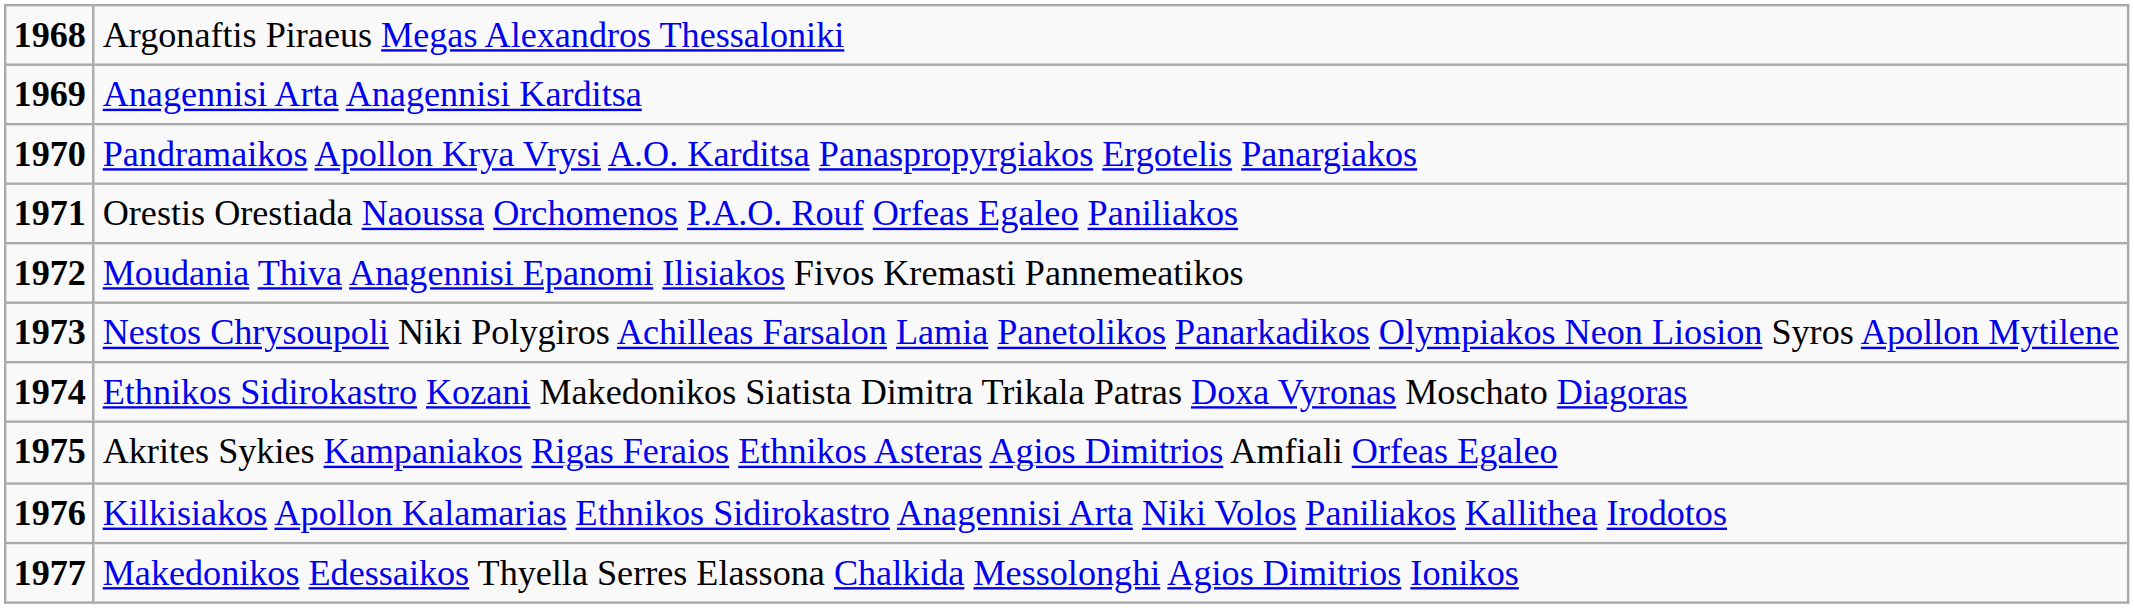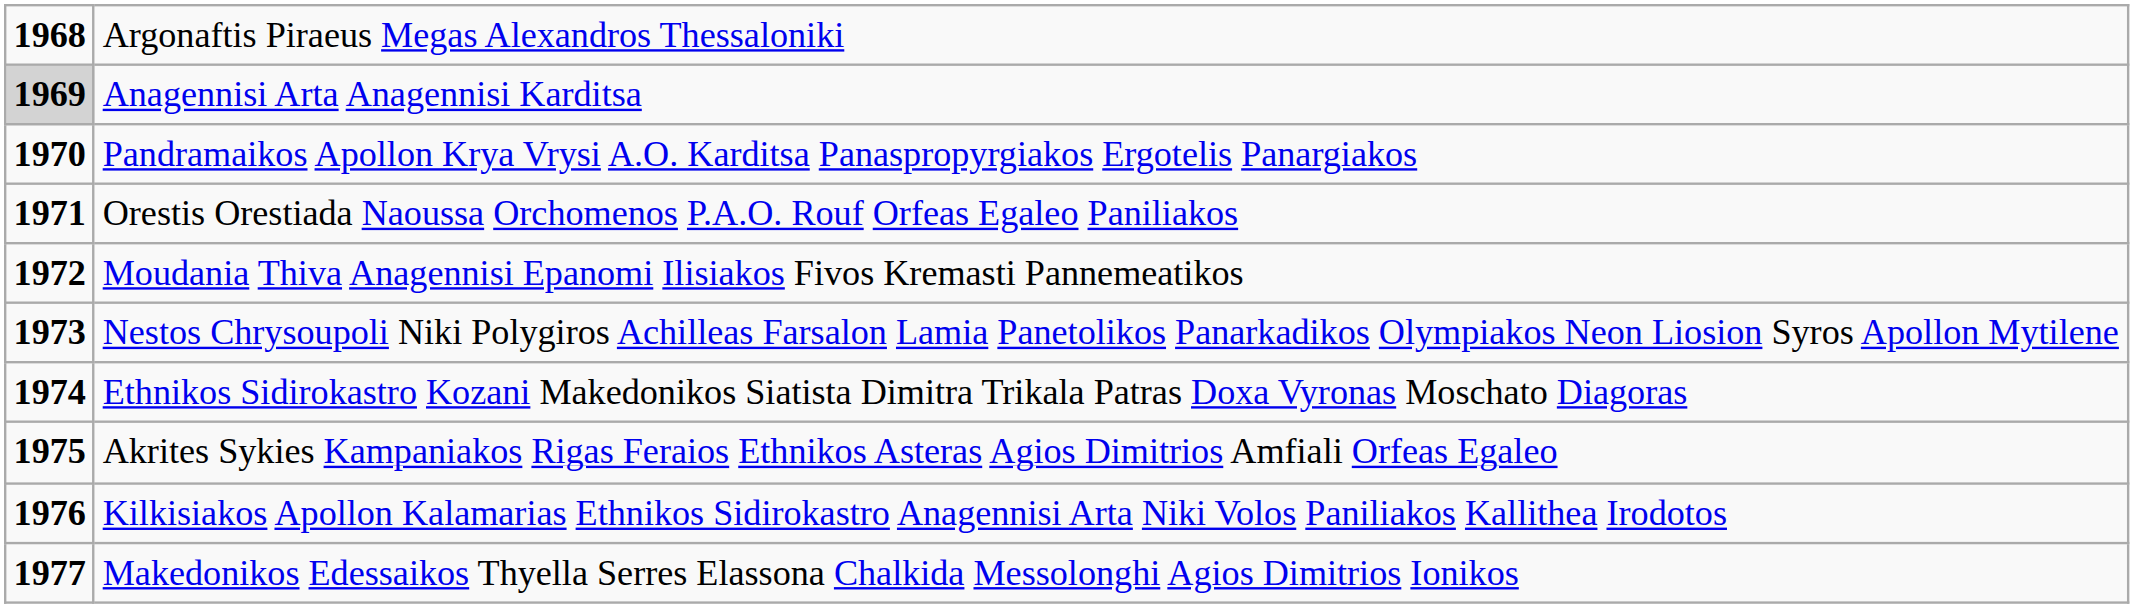(50, 94) no background -> (50, 94) lightgrey background
